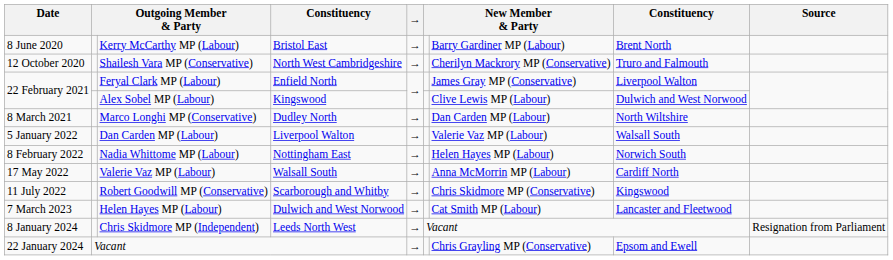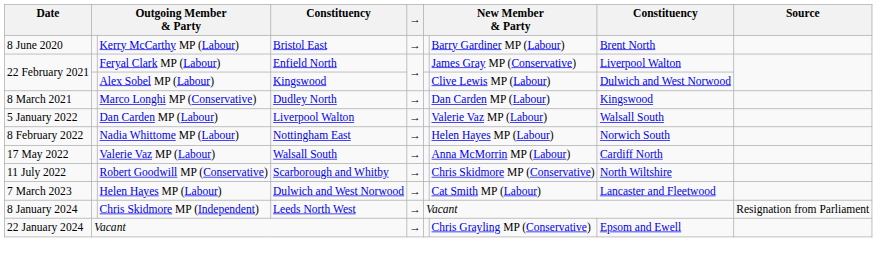- row: (176, 63)
(652, 117) North Wiltshire -> (626, 99) Kingswood
(642, 191) Kingswood -> (636, 172) North Wiltshire
